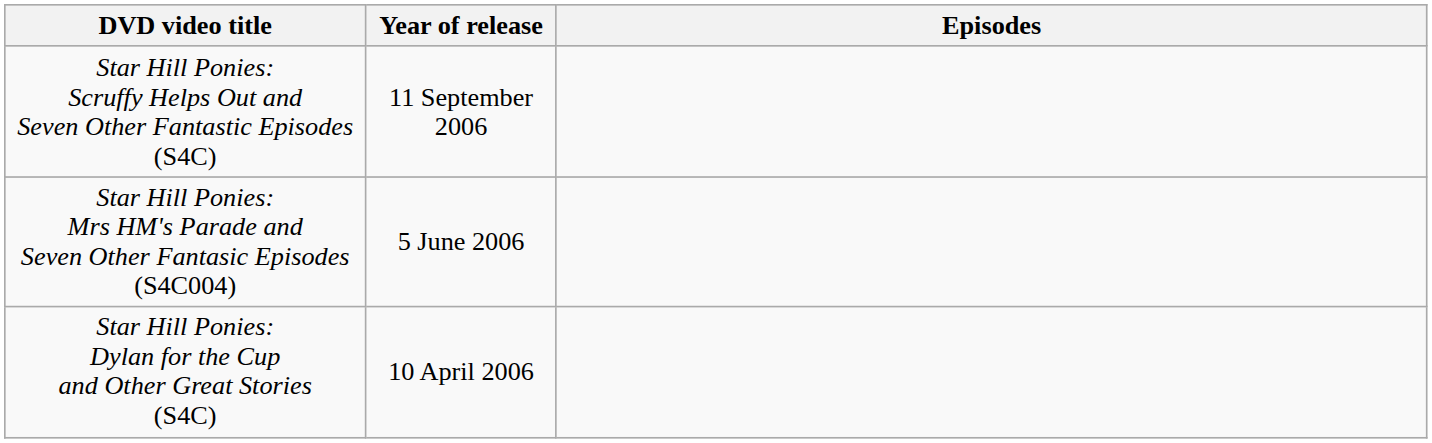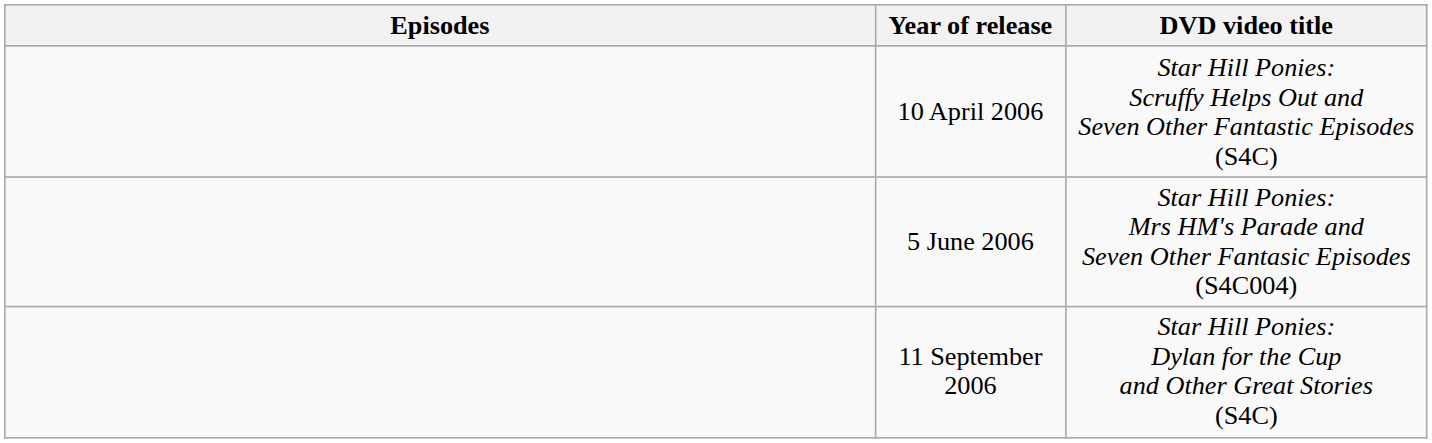columns swapped: (185, 25) <-> (992, 25)
(461, 111) 11 September 2006 -> (970, 111) 10 April 2006
(461, 371) 10 April 2006 -> (970, 371) 11 September 2006
